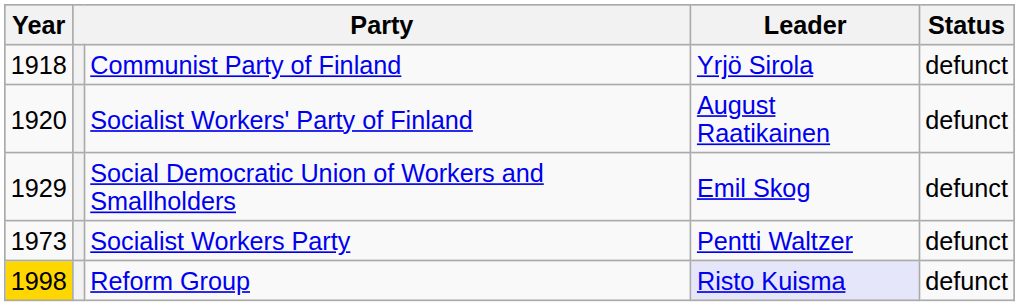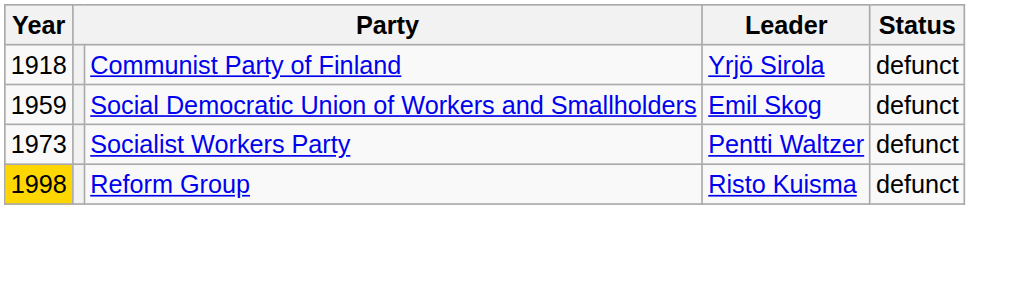- row: (282, 119)
(39, 187) 1929 -> (39, 105) 1959
(771, 281) lavender background -> (782, 185) no background
